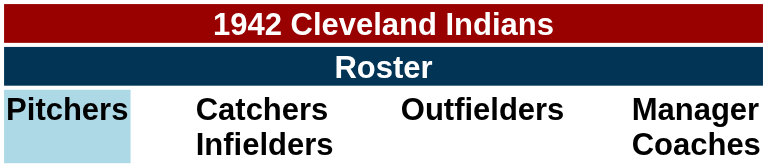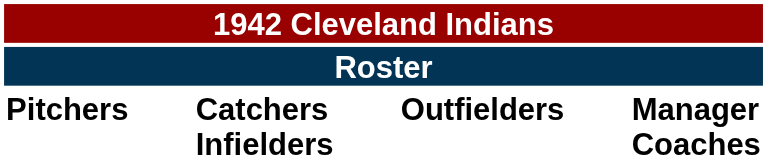(67, 109) lightblue background -> (67, 109) no background
